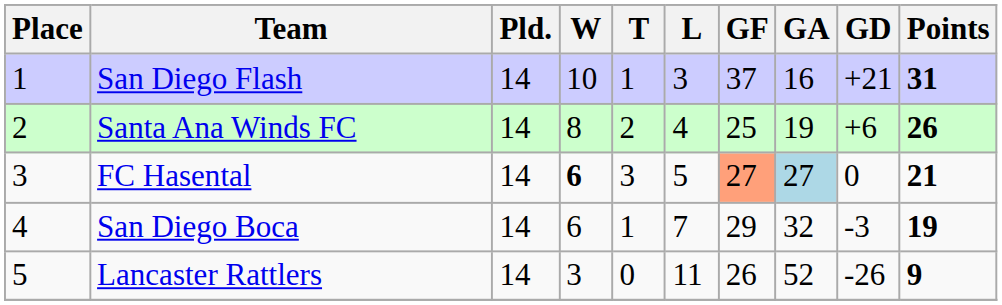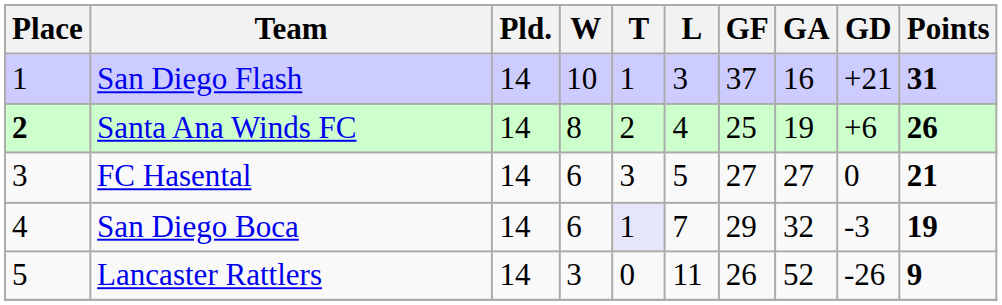(20, 127) normal -> (20, 127) bold
(574, 176) bold -> (574, 176) normal
(741, 176) lightsalmon background -> (741, 176) no background
(799, 176) lightblue background -> (799, 176) no background
(627, 226) no background -> (627, 226) lavender background
